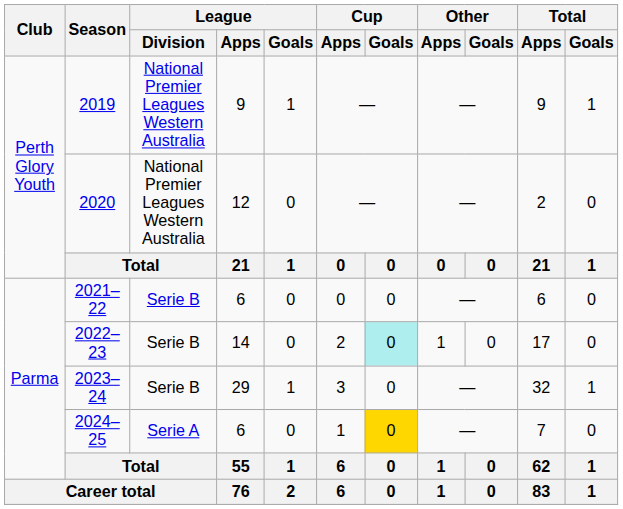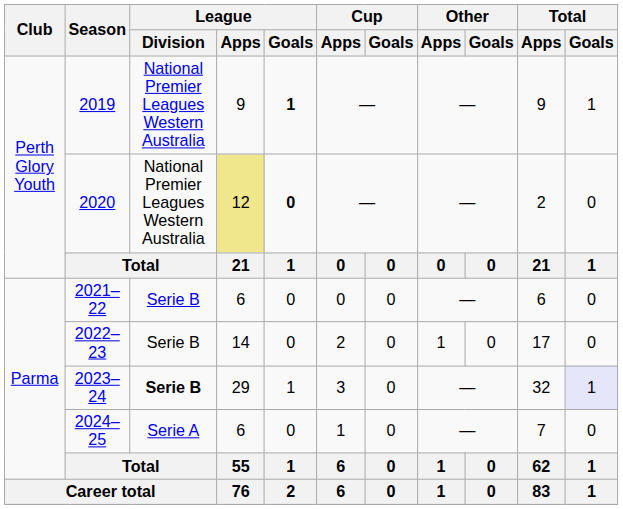(291, 104) normal -> (291, 104) bold
(241, 203) no background -> (241, 203) khaki background
(291, 203) normal -> (291, 203) bold
(391, 343) paleturquoise background -> (391, 343) no background
(173, 387) normal -> (173, 387) bold
(591, 387) no background -> (591, 387) lavender background
(391, 431) gold background -> (391, 431) no background
